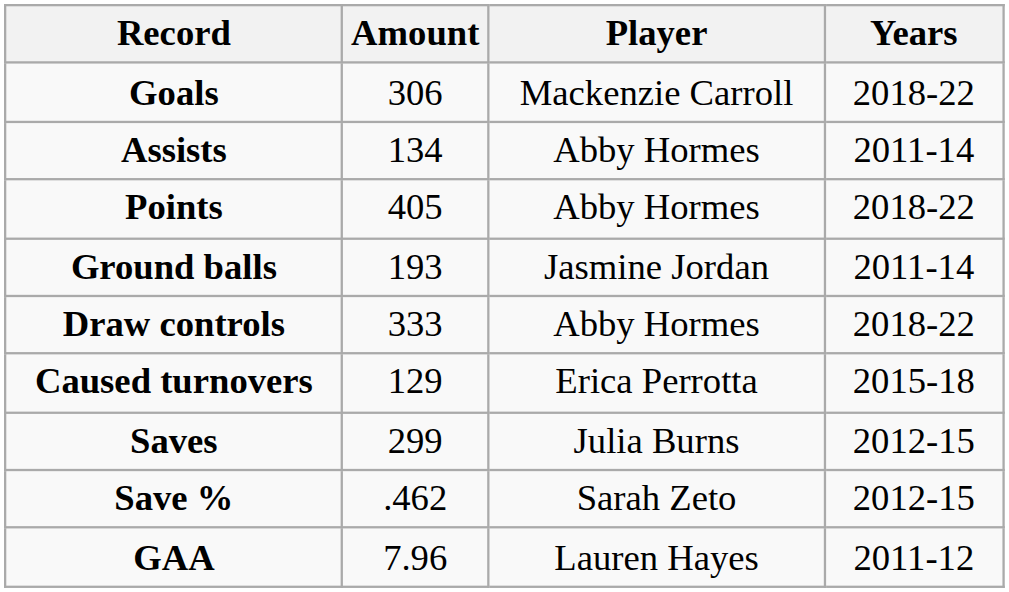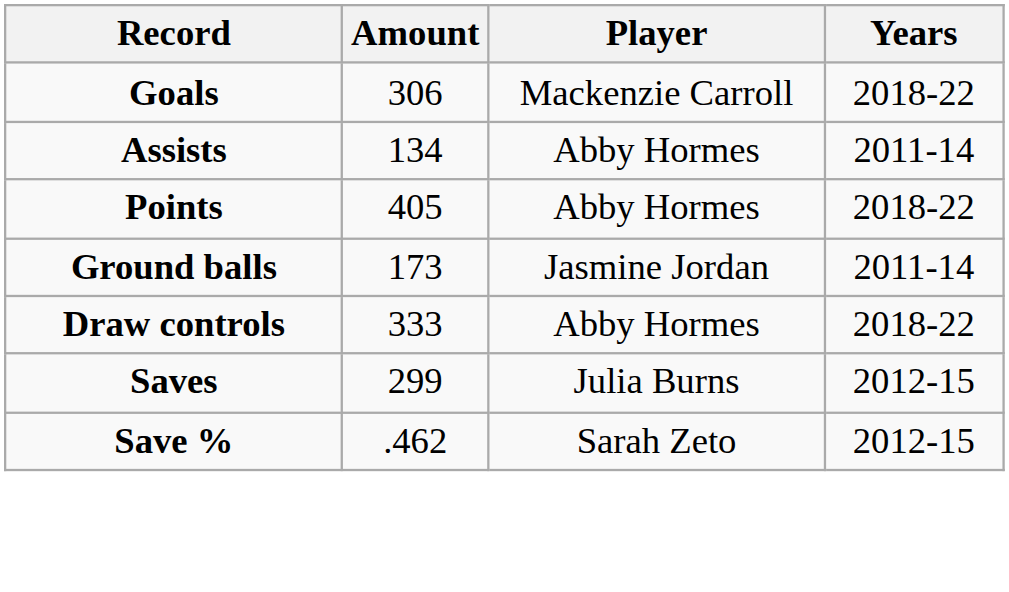(415, 265) 193 -> (415, 265) 173
- row: (174, 382)
- row: (174, 556)
